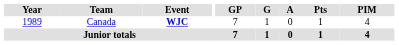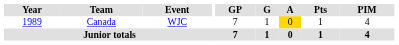(177, 22) bold -> (177, 22) normal
(290, 22) no background -> (290, 22) gold background
